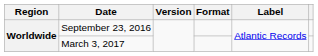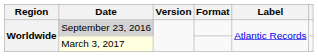(106, 28) no background -> (106, 28) lightgrey background
(93, 43) no background -> (93, 43) lightyellow background
